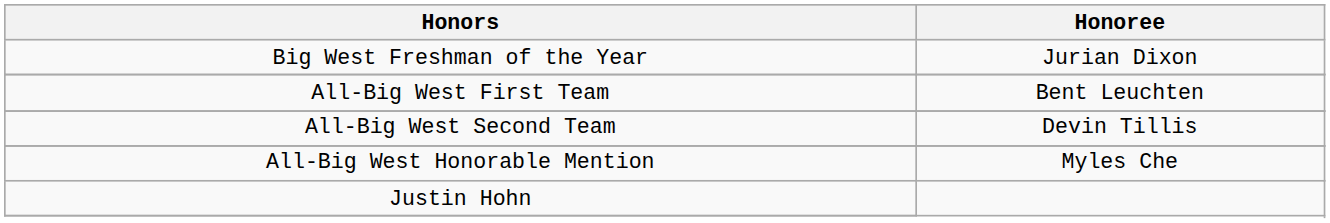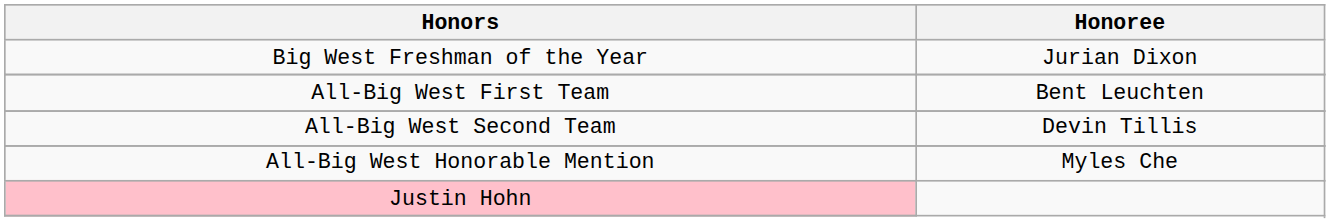(460, 198) no background -> (460, 198) pink background
